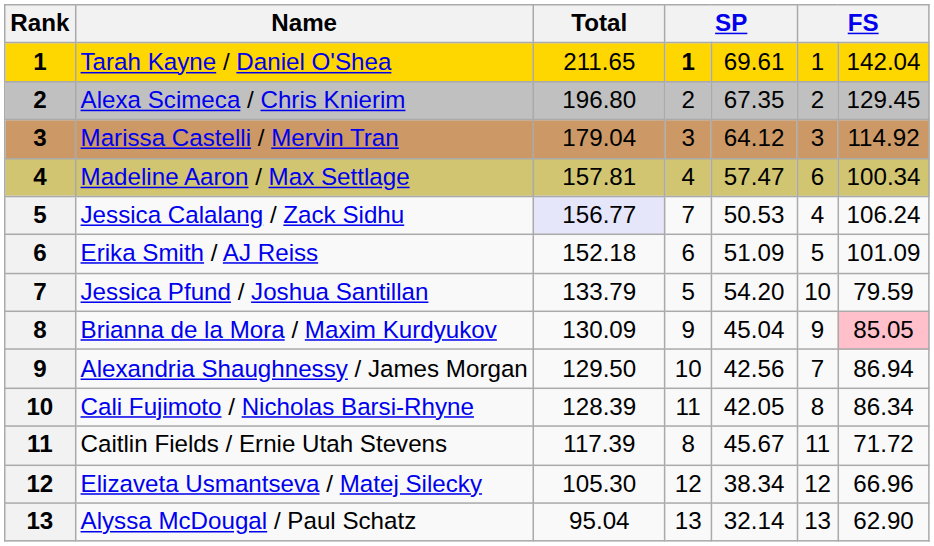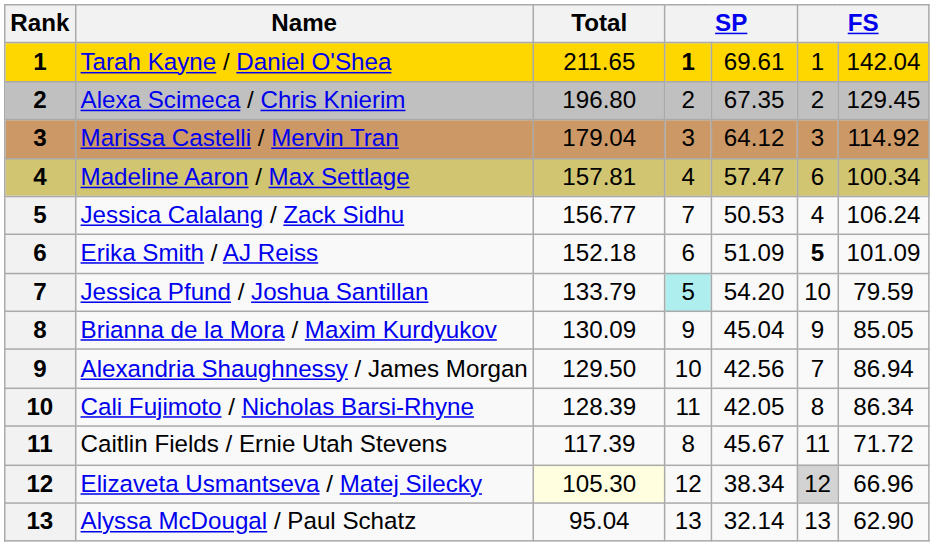(599, 215) lavender background -> (599, 215) no background
(818, 253) normal -> (818, 253) bold
(688, 291) no background -> (688, 291) paleturquoise background
(884, 330) pink background -> (884, 330) no background
(599, 483) no background -> (599, 483) lightyellow background
(818, 483) no background -> (818, 483) lightgrey background
